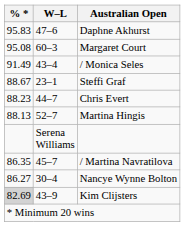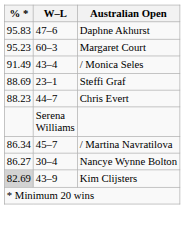(19, 47) 95.08 -> (19, 47) 95.23
(19, 81) 88.67 -> (19, 81) 88.69
- row: (112, 115)
(19, 161) 86.35 -> (19, 144) 86.34
